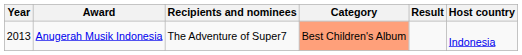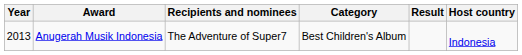(354, 36) lightsalmon background -> (354, 36) no background
